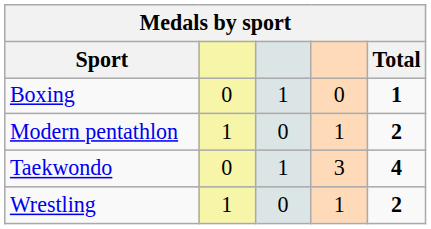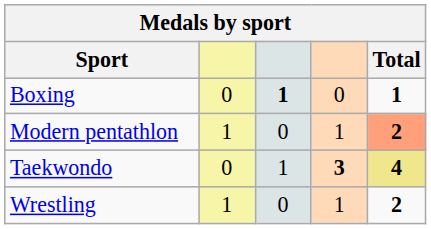(283, 95) normal -> (283, 95) bold
(397, 132) no background -> (397, 132) lightsalmon background
(339, 168) normal -> (339, 168) bold
(397, 168) no background -> (397, 168) khaki background
